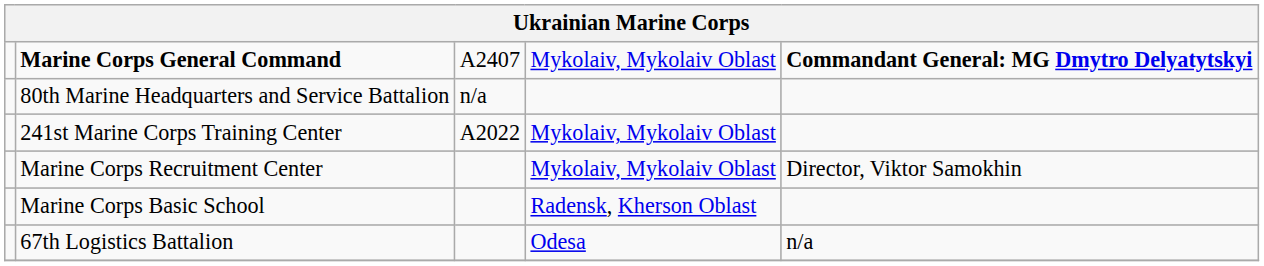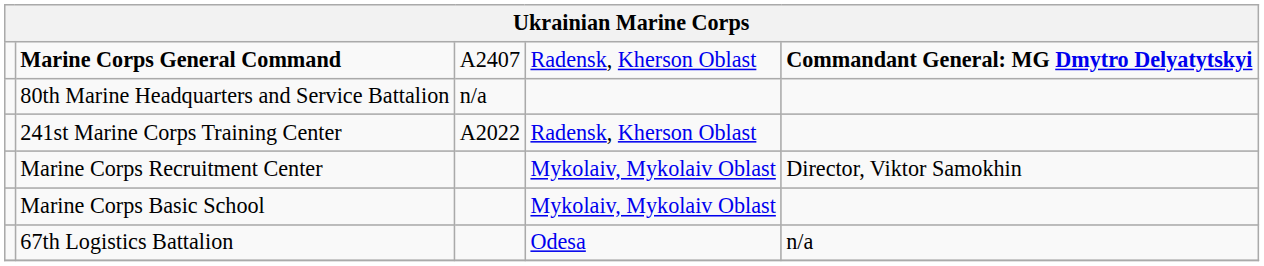(653, 59) Mykolaiv, Mykolaiv Oblast -> (643, 59) Radensk, Kherson Oblast
(653, 132) Mykolaiv, Mykolaiv Oblast -> (643, 132) Radensk, Kherson Oblast
(643, 206) Radensk, Kherson Oblast -> (653, 206) Mykolaiv, Mykolaiv Oblast
